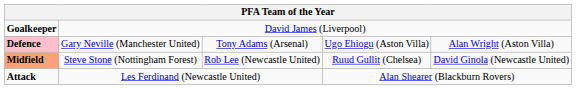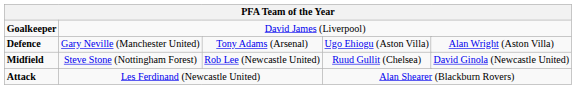(24, 44) pink background -> (24, 44) no background
(25, 60) lightsalmon background -> (25, 60) no background
